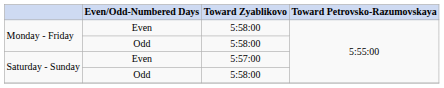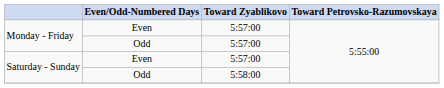(245, 28) 5:58:00 -> (245, 28) 5:57:00
(245, 43) 5:58:00 -> (245, 43) 5:57:00
